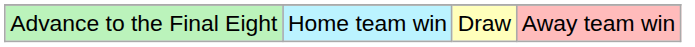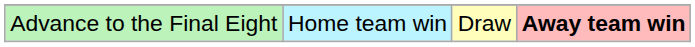(599, 23) normal -> (604, 23) bold
